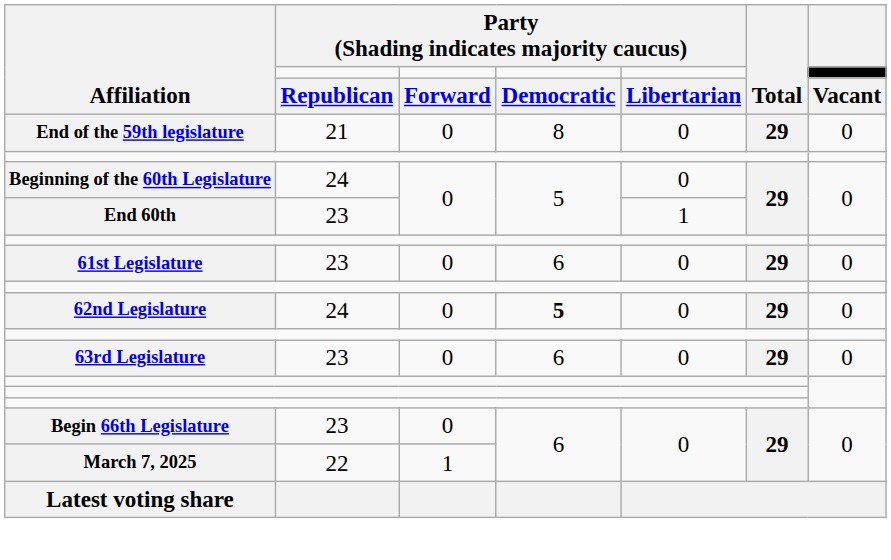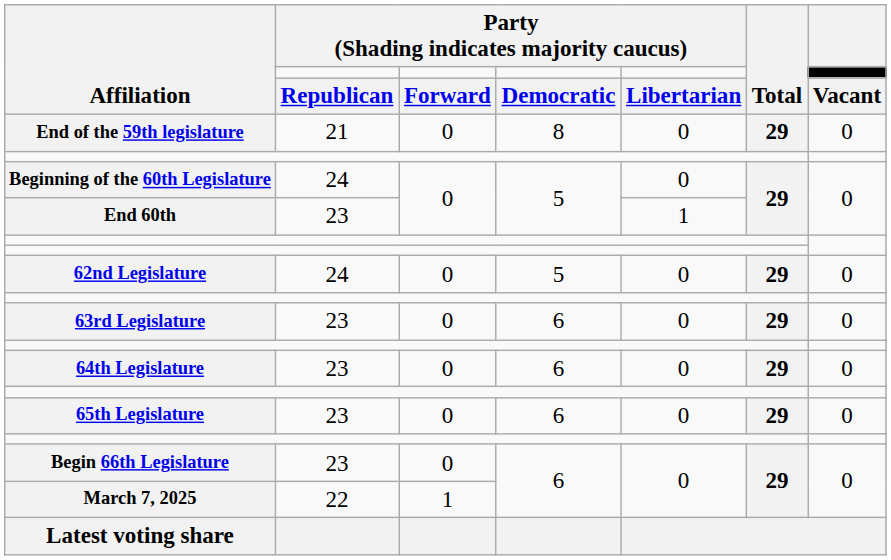- row: (140, 263)
(558, 310) bold -> (558, 273) normal
+ row: (140, 368)
+ row: (140, 415)
